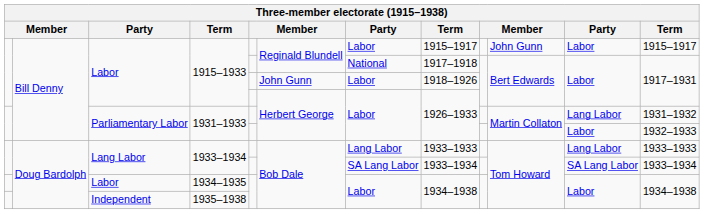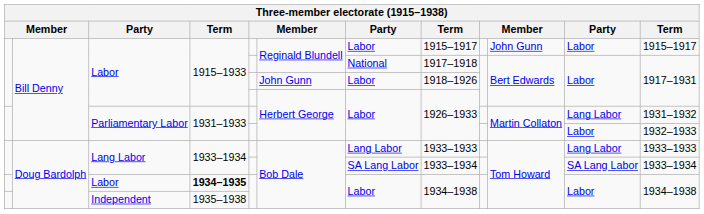(219, 183) normal -> (219, 183) bold
